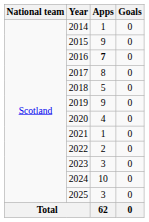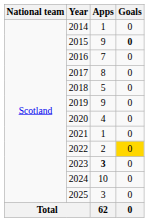(130, 42) normal -> (130, 42) bold
(103, 57) bold -> (103, 57) normal
(130, 149) no background -> (130, 149) gold background
(103, 164) normal -> (103, 164) bold
